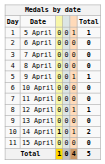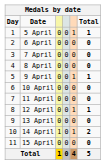(59, 132) bold -> (59, 132) normal
